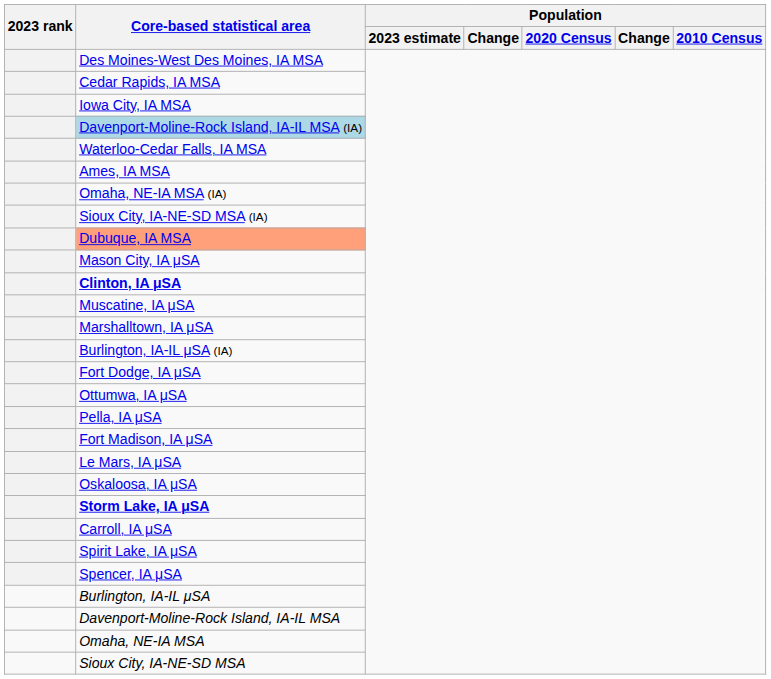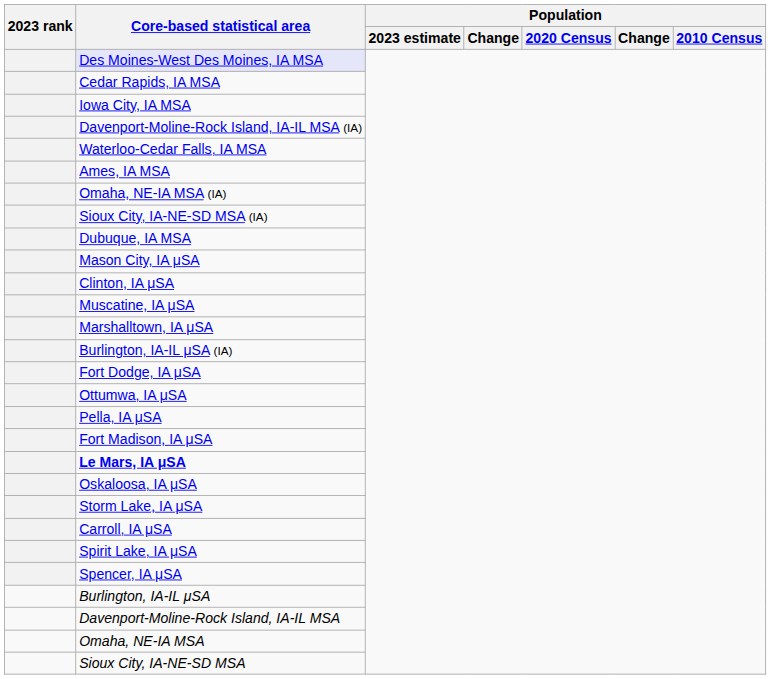(201, 60) no background -> (201, 60) lavender background
(221, 127) lightblue background -> (221, 127) no background
(135, 238) lightsalmon background -> (135, 238) no background
(130, 283) bold -> (127, 283) normal
(130, 462) normal -> (133, 462) bold
(144, 506) bold -> (141, 506) normal
